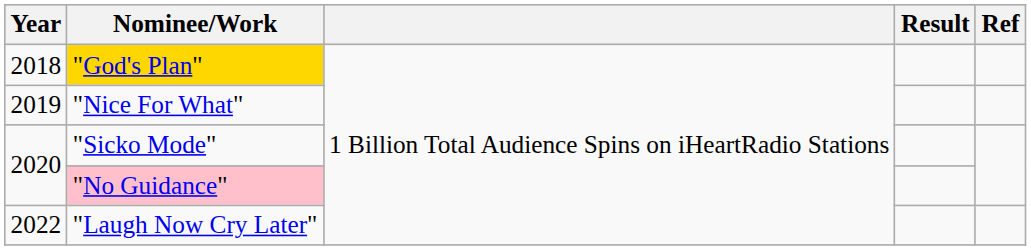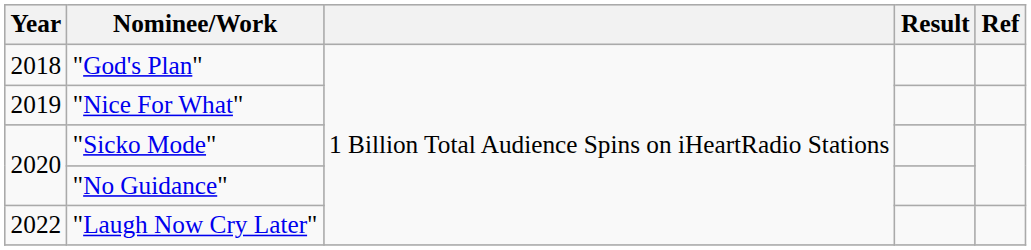(138, 64) gold background -> (138, 64) no background
(150, 184) pink background -> (150, 184) no background
